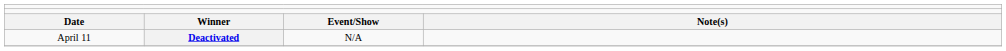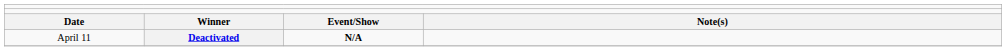(353, 37) normal -> (353, 37) bold
